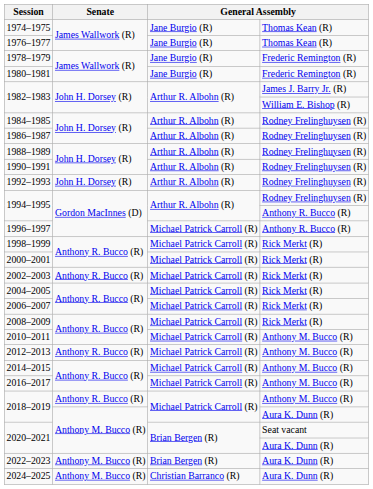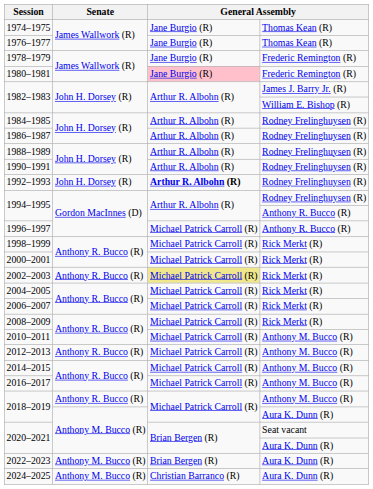(181, 74) no background -> (181, 74) pink background
(192, 182) normal -> (195, 182) bold
(204, 275) no background -> (204, 275) khaki background
